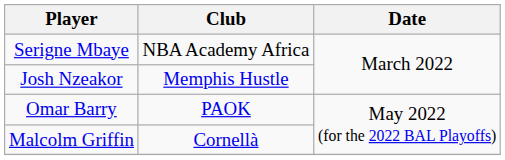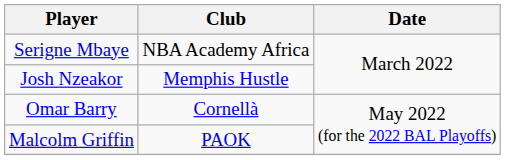(226, 109) PAOK -> (226, 109) Cornellà
(226, 139) Cornellà -> (226, 139) PAOK
